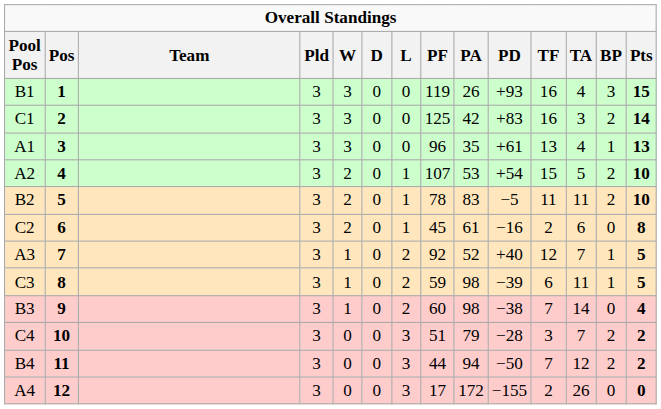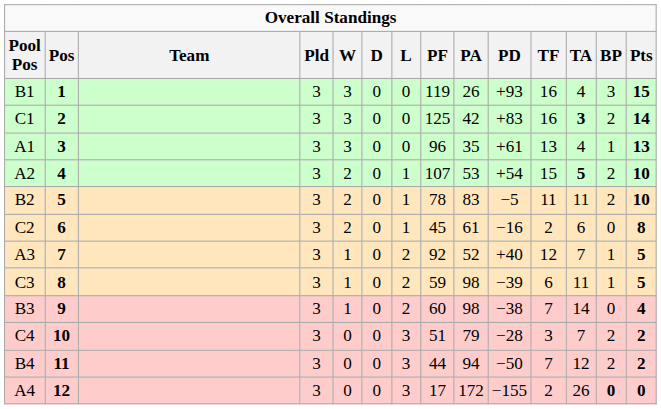(581, 118) normal -> (581, 118) bold
(581, 173) normal -> (581, 173) bold
(611, 390) normal -> (611, 390) bold
